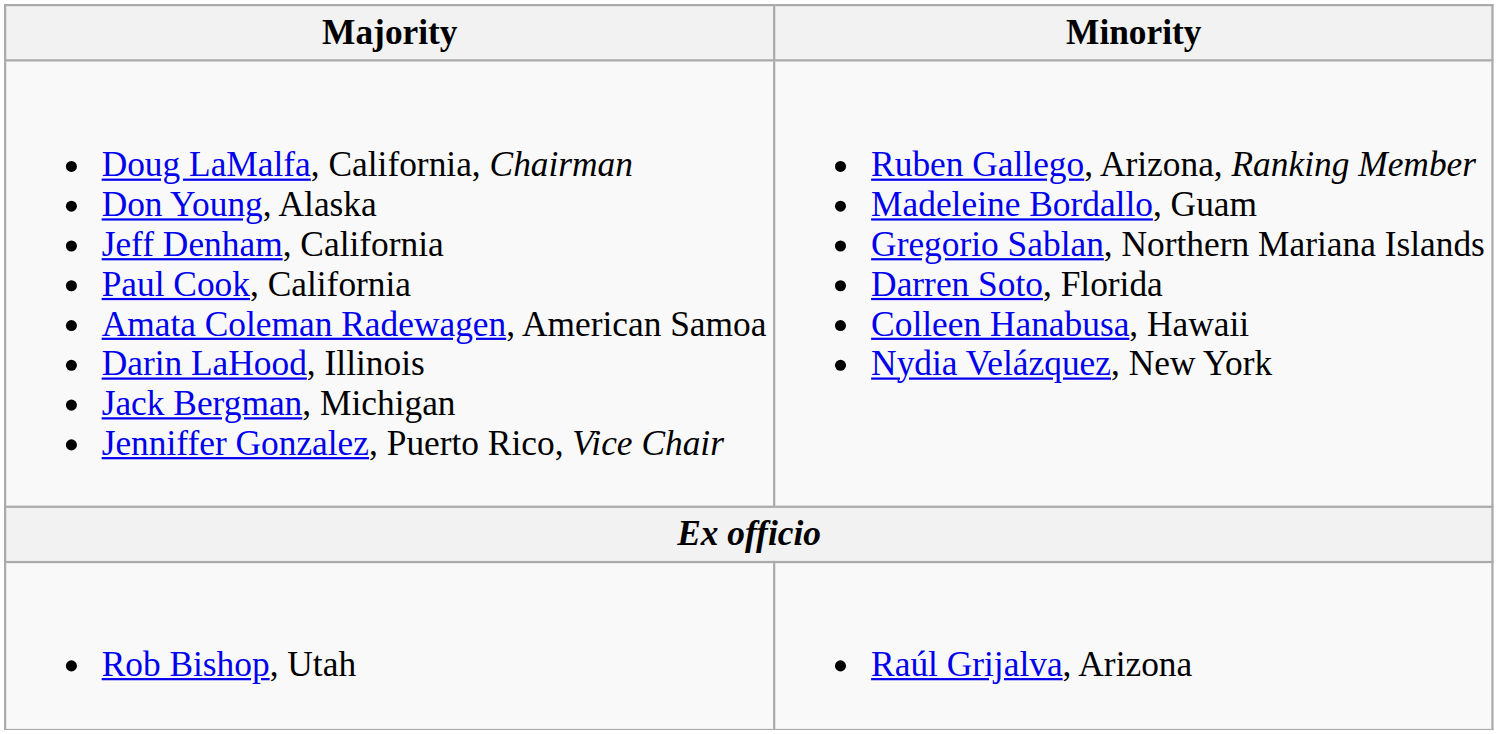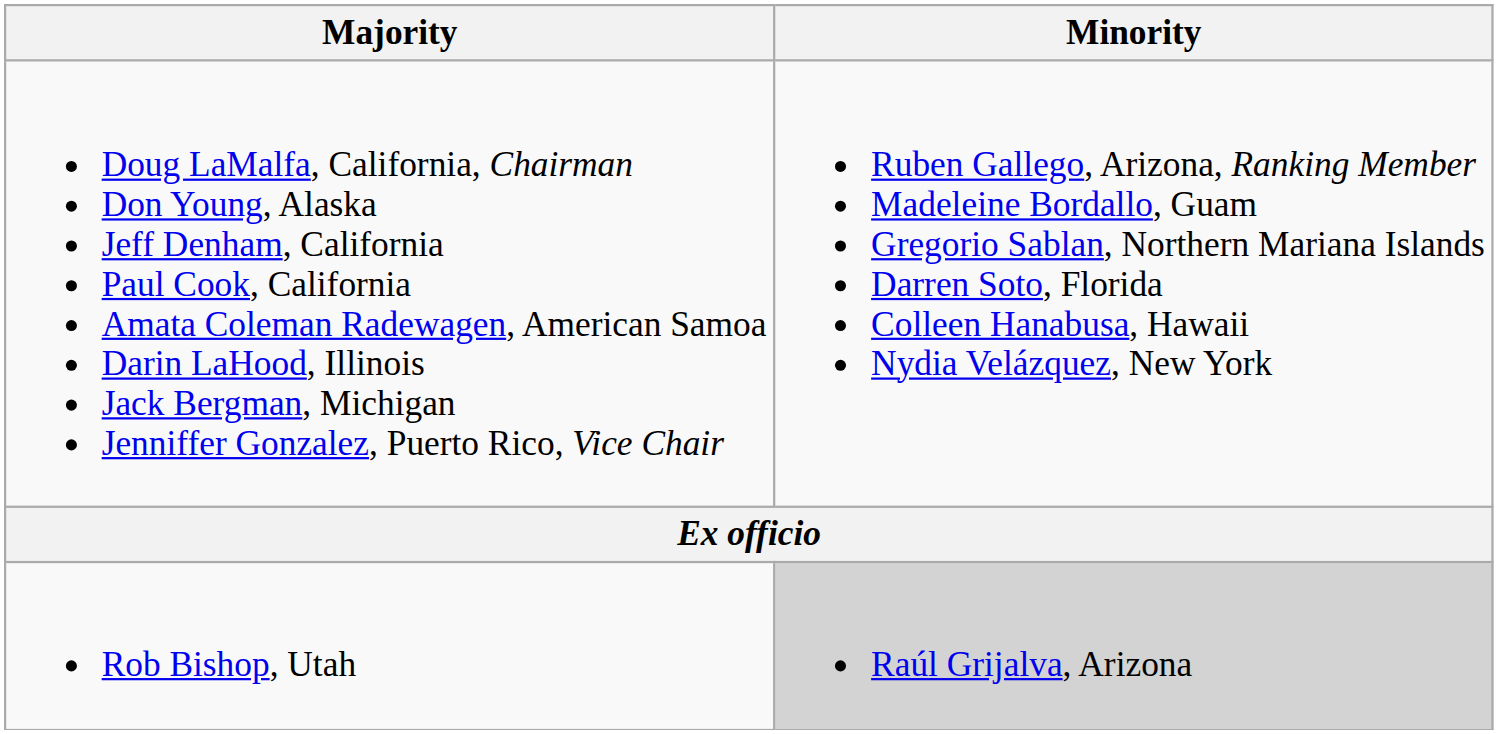(1134, 665) no background -> (1134, 665) lightgrey background
